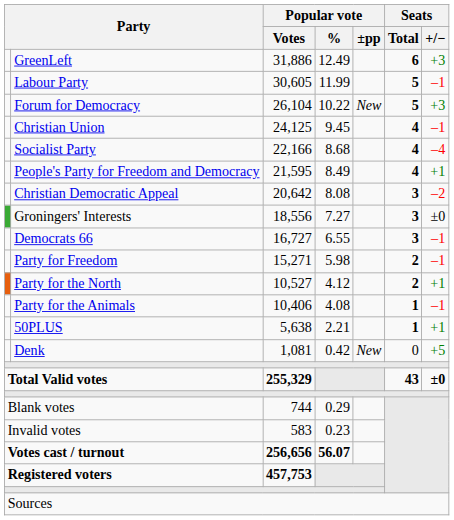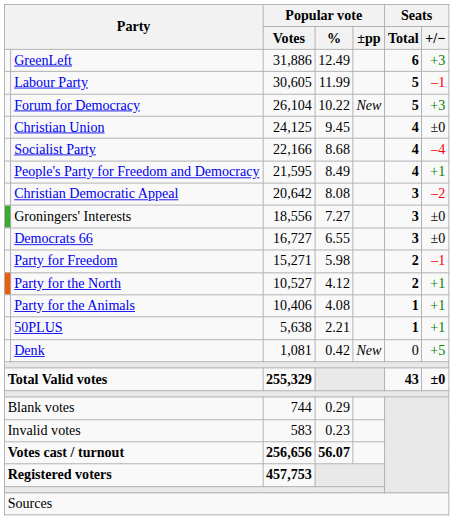(438, 127) –1 -> (438, 127) ±0
(438, 238) –1 -> (438, 238) ±0
(438, 305) –1 -> (438, 305) +1
